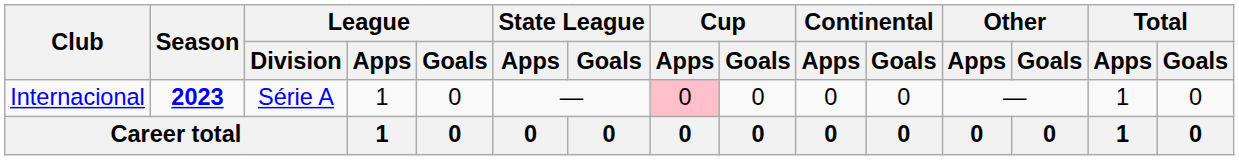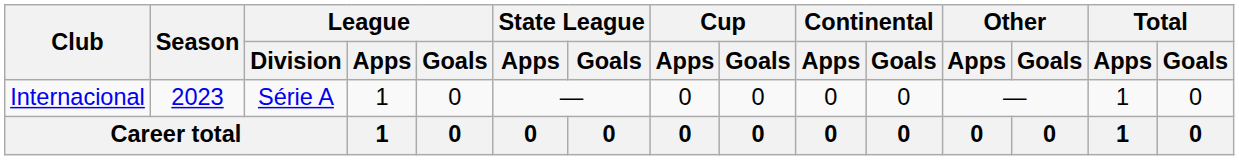(198, 97) bold -> (198, 97) normal
(685, 97) pink background -> (685, 97) no background
